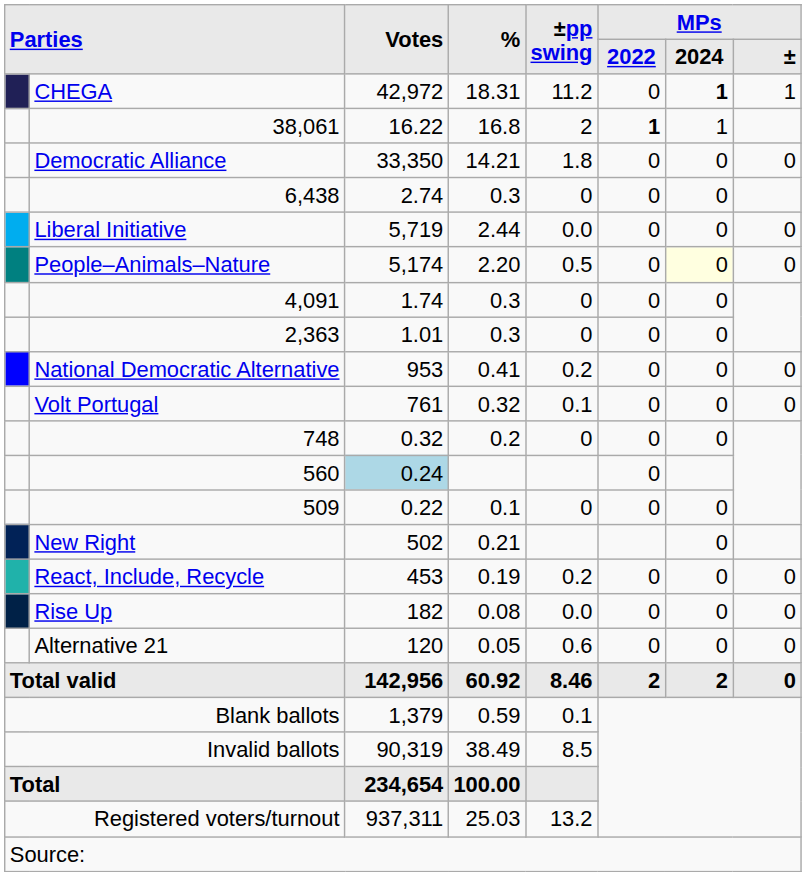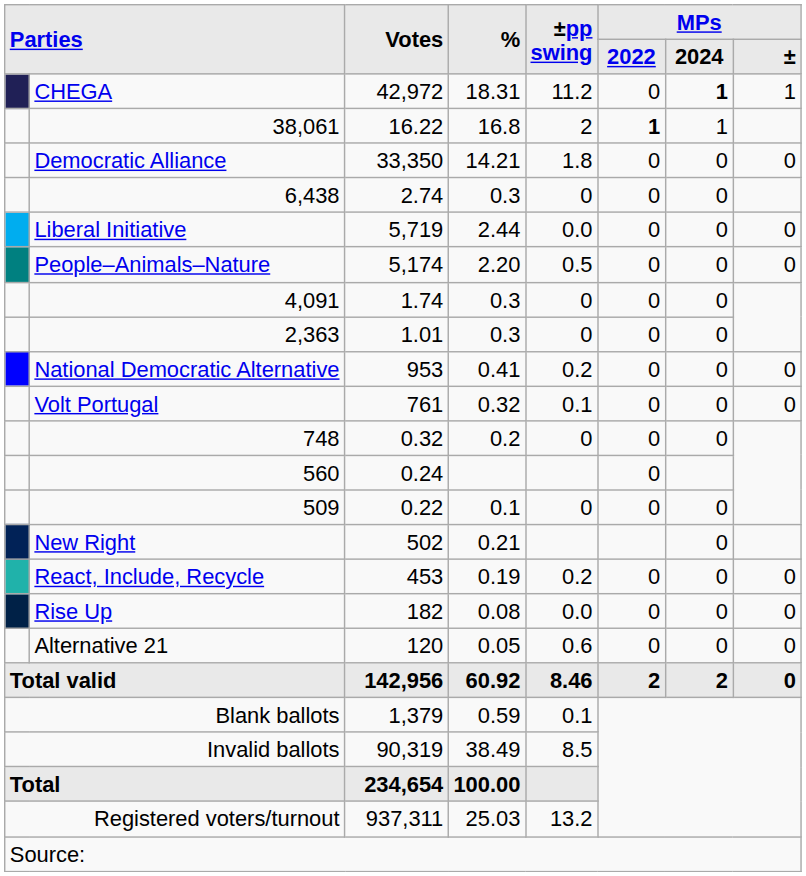(722, 265) lightyellow background -> (722, 265) no background
(422, 473) lightblue background -> (422, 473) no background
